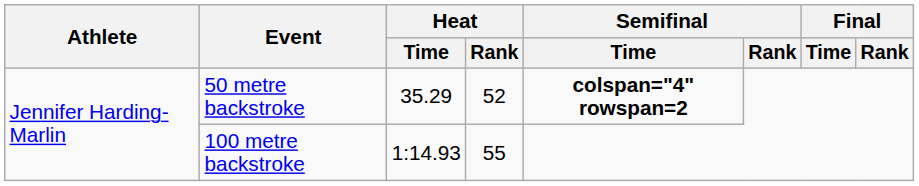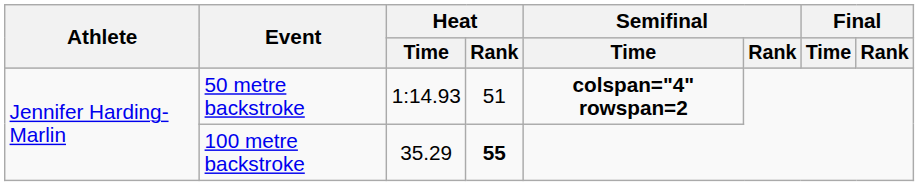(426, 97) 35.29 -> (426, 97) 1:14.93
(494, 97) 52 -> (494, 97) 51
(426, 152) 1:14.93 -> (426, 152) 35.29
(494, 152) normal -> (494, 152) bold
